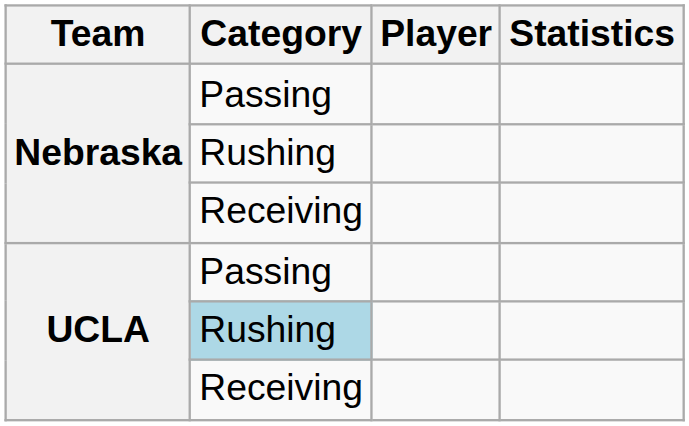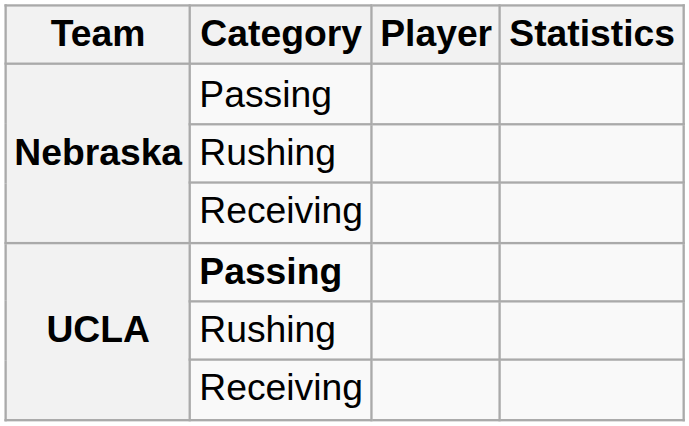(266, 270) normal -> (271, 270) bold
(268, 329) lightblue background -> (268, 329) no background
